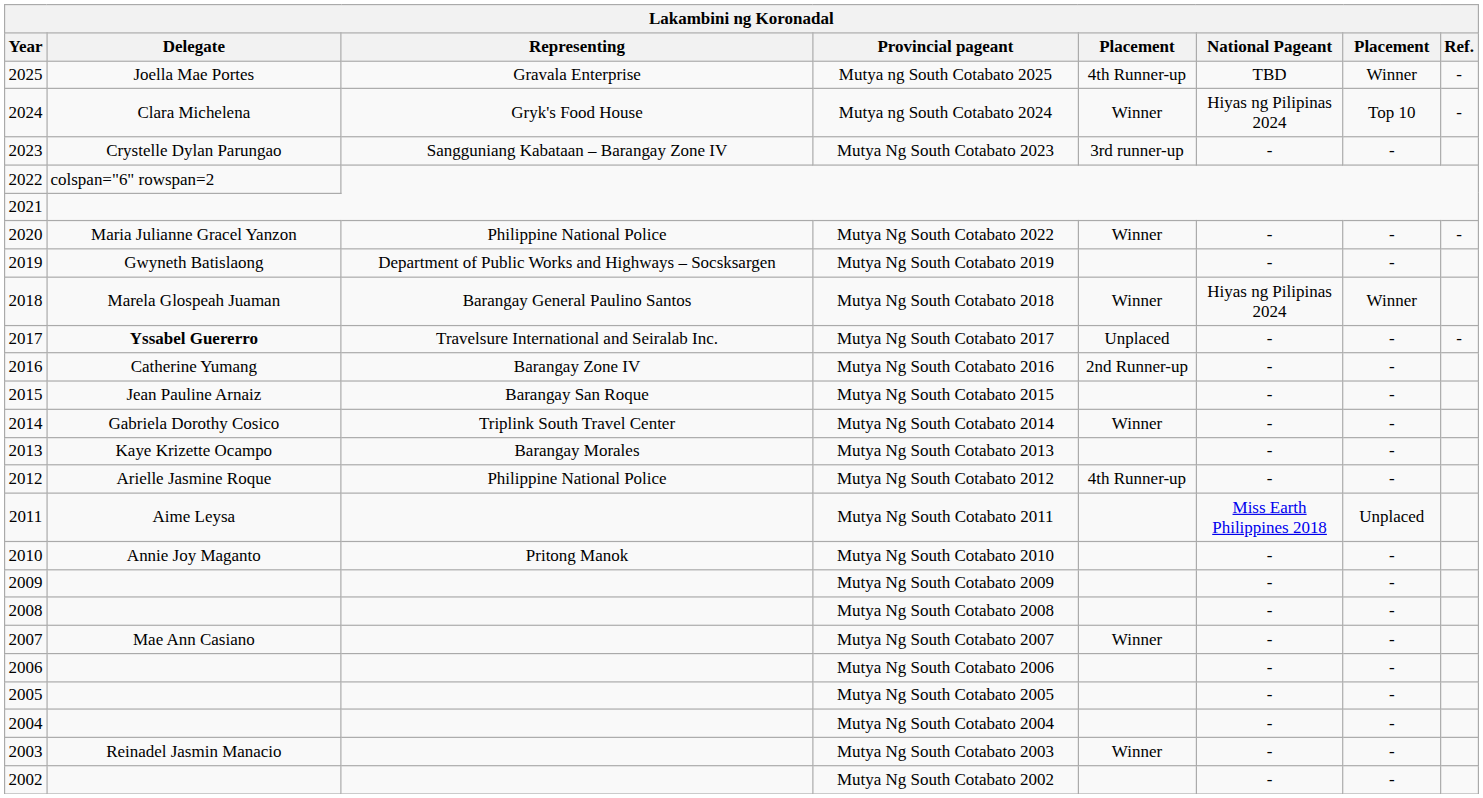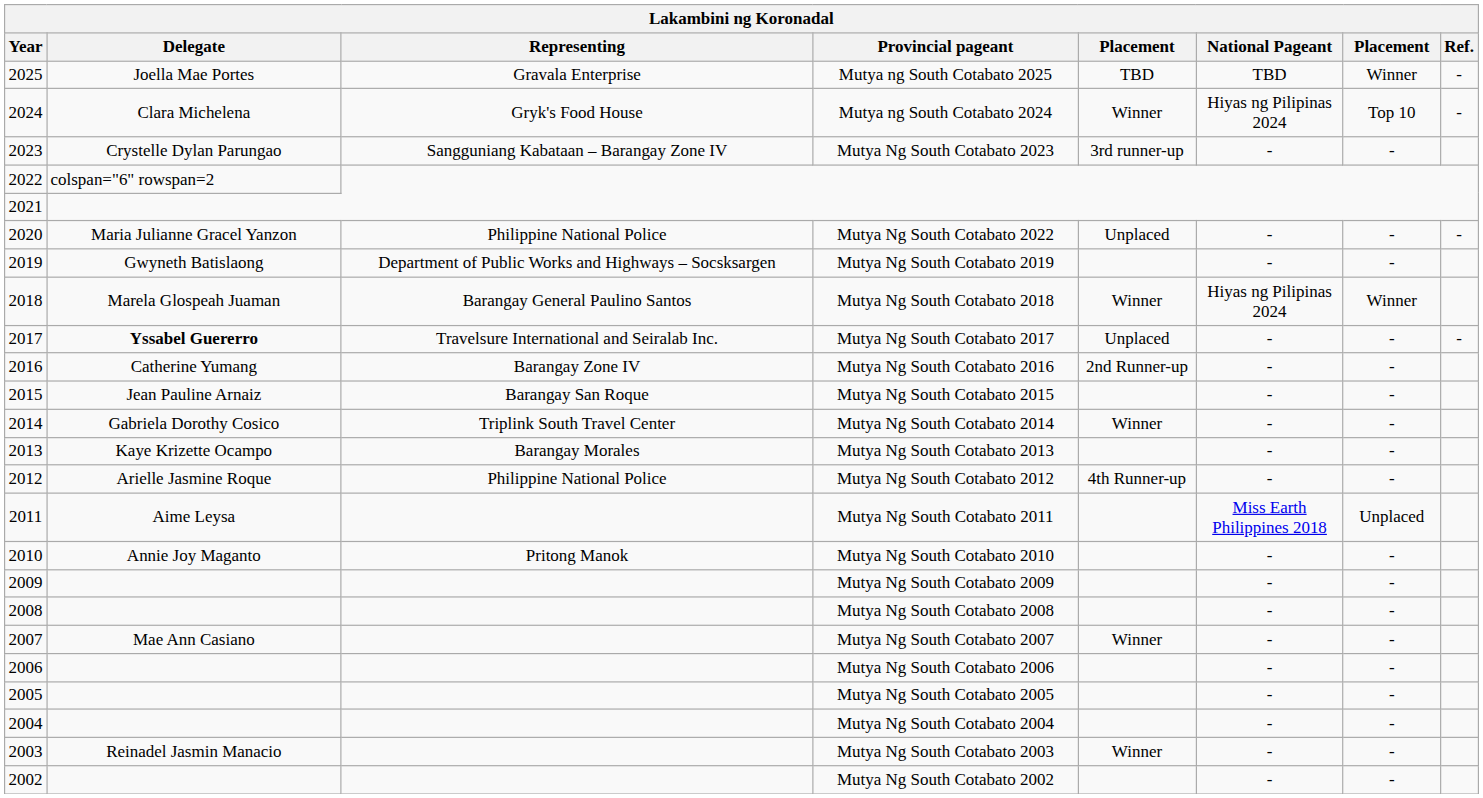(1137, 74) 4th Runner-up -> (1137, 74) TBD
(1137, 234) Winner -> (1137, 234) Unplaced
